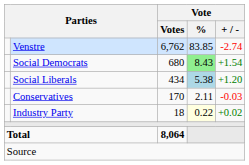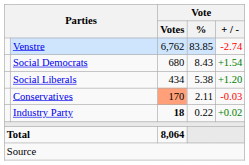(204, 63) lightgreen background -> (204, 63) no background
(204, 79) lightblue background -> (204, 79) no background
(176, 96) no background -> (176, 96) lightsalmon background
(179, 113) normal -> (179, 113) bold
(204, 113) lightyellow background -> (204, 113) no background
